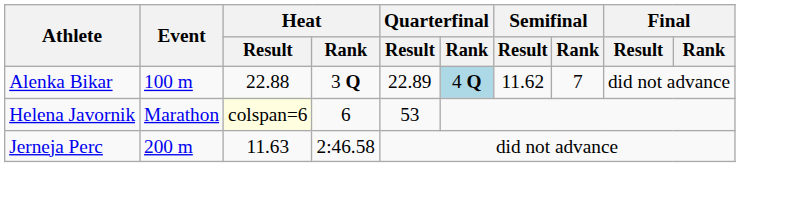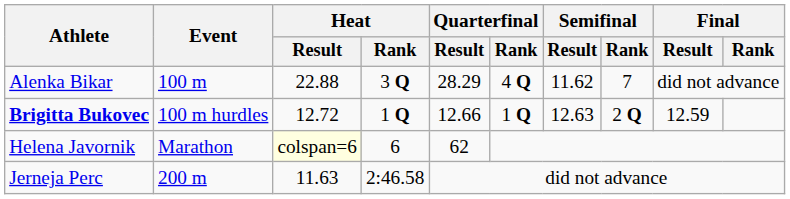(410, 82) 22.89 -> (459, 82) 28.29
(467, 82) lightblue background -> (516, 82) no background
+ row: (79, 114)
(410, 114) 53 -> (459, 146) 62
